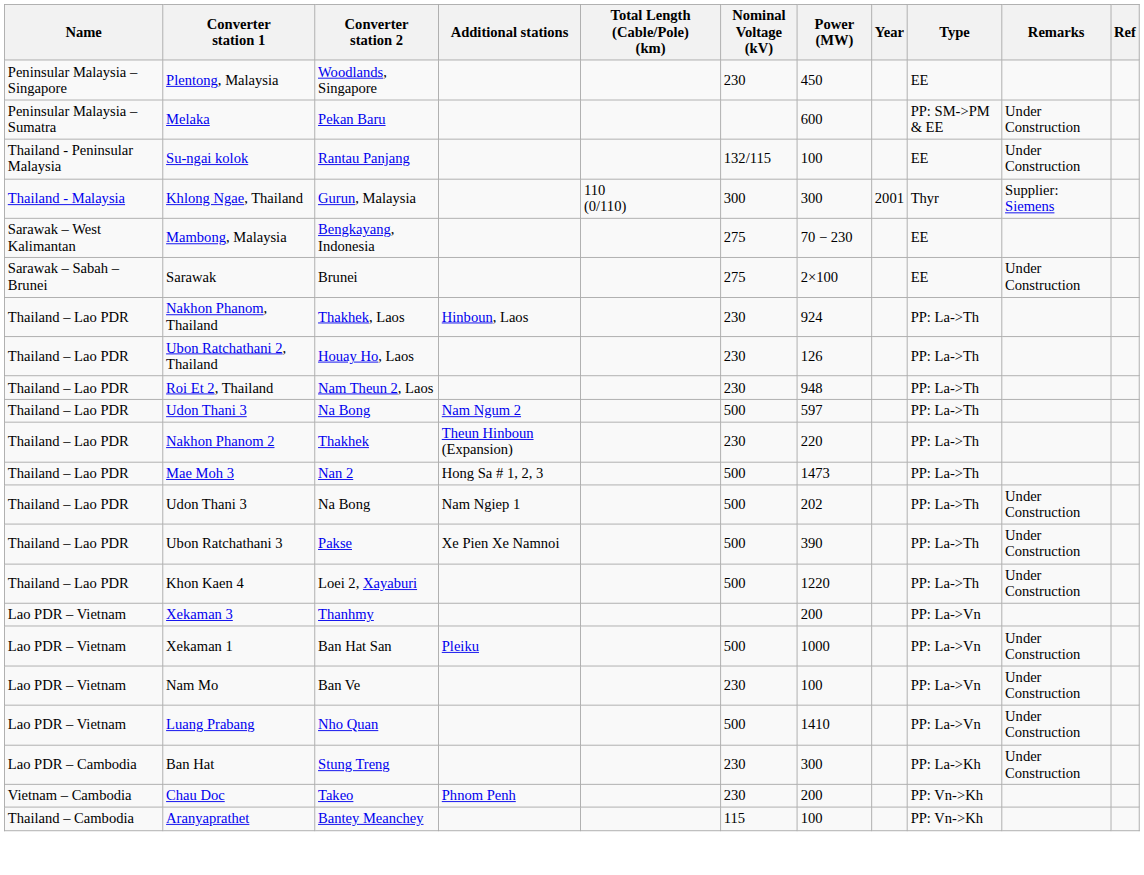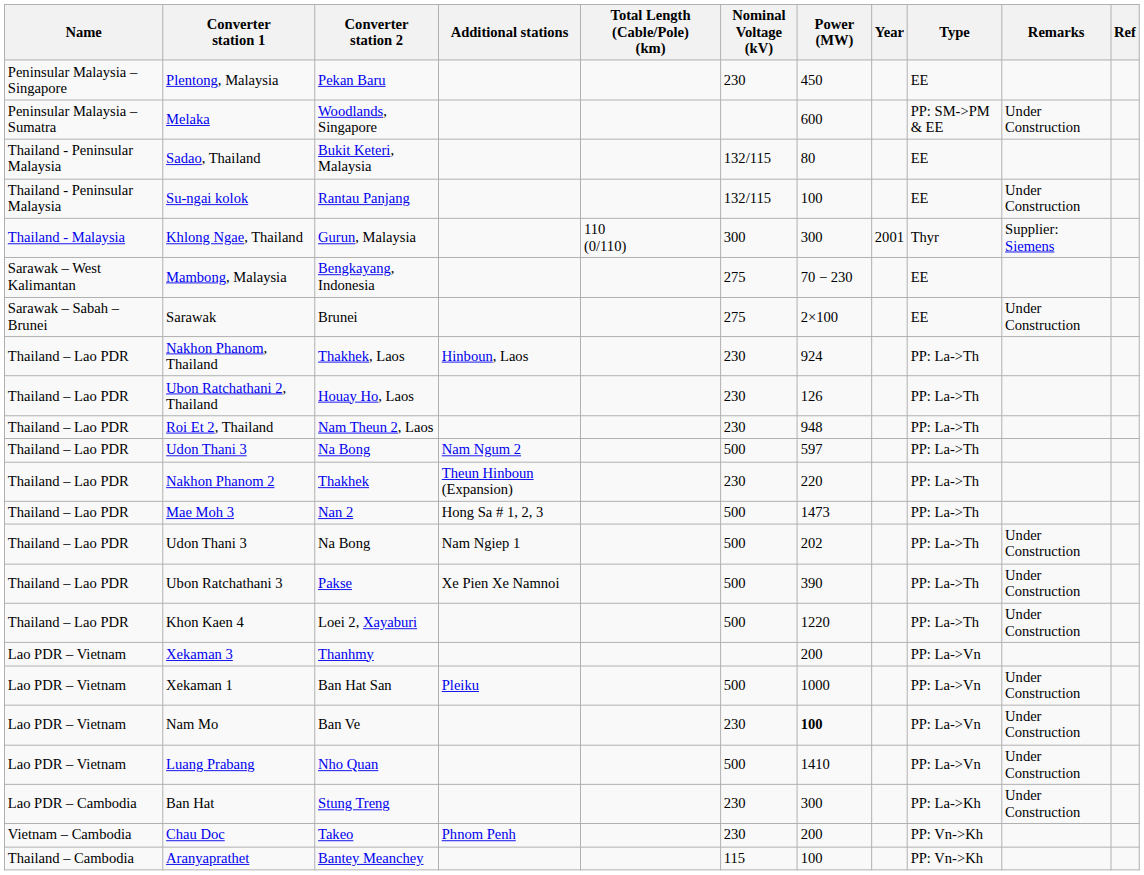(352, 80) Woodlands, Singapore -> (352, 80) Pekan Baru
(352, 119) Pekan Baru -> (352, 119) Woodlands, Singapore
+ row: (213, 159)
(812, 685) normal -> (812, 725) bold
